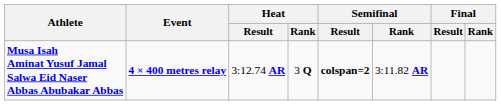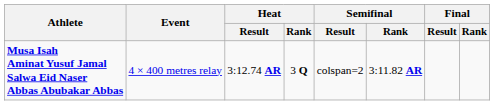(177, 70) bold -> (175, 70) normal
(345, 70) bold -> (340, 70) normal
